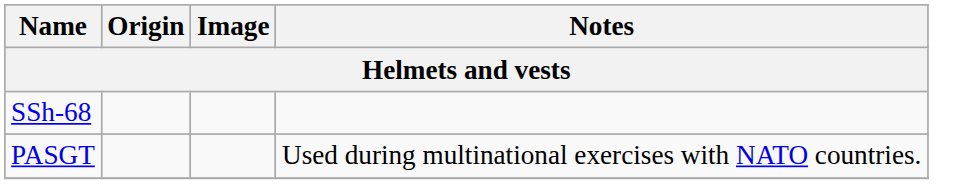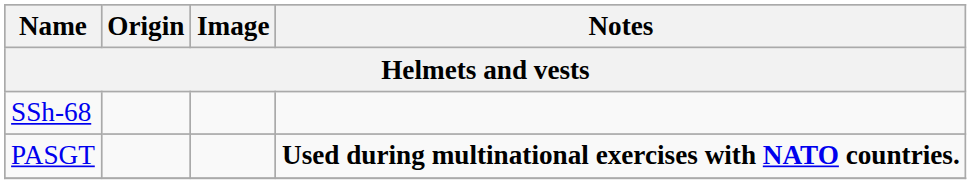(602, 155) normal -> (621, 155) bold
